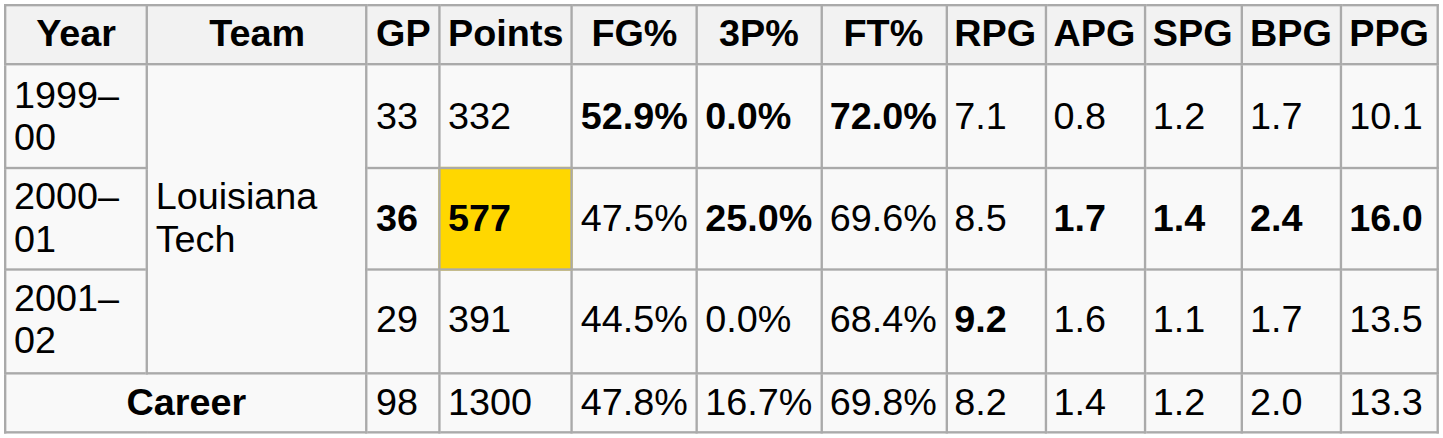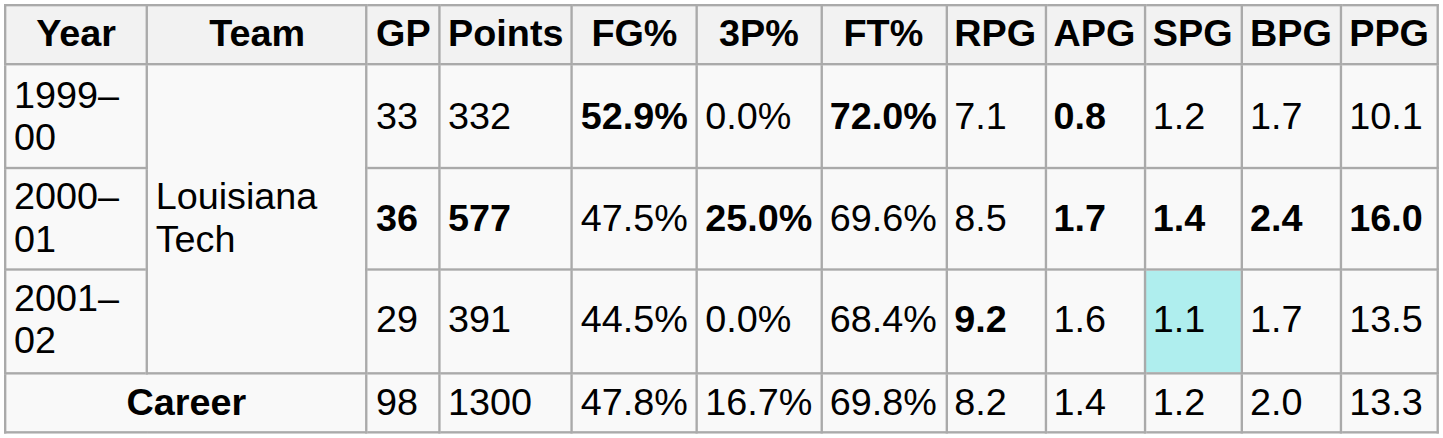(748, 115) bold -> (748, 115) normal
(1080, 115) normal -> (1080, 115) bold
(480, 217) gold background -> (480, 217) no background
(1179, 320) no background -> (1179, 320) paleturquoise background
